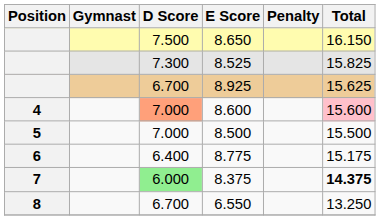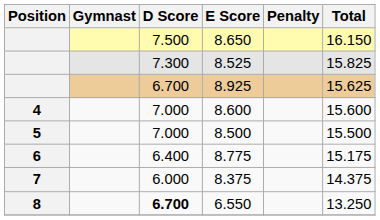(171, 110) lightsalmon background -> (171, 110) no background
(349, 110) pink background -> (349, 110) no background
(171, 180) lightgreen background -> (171, 180) no background
(349, 180) bold -> (349, 180) normal
(171, 203) normal -> (171, 203) bold
